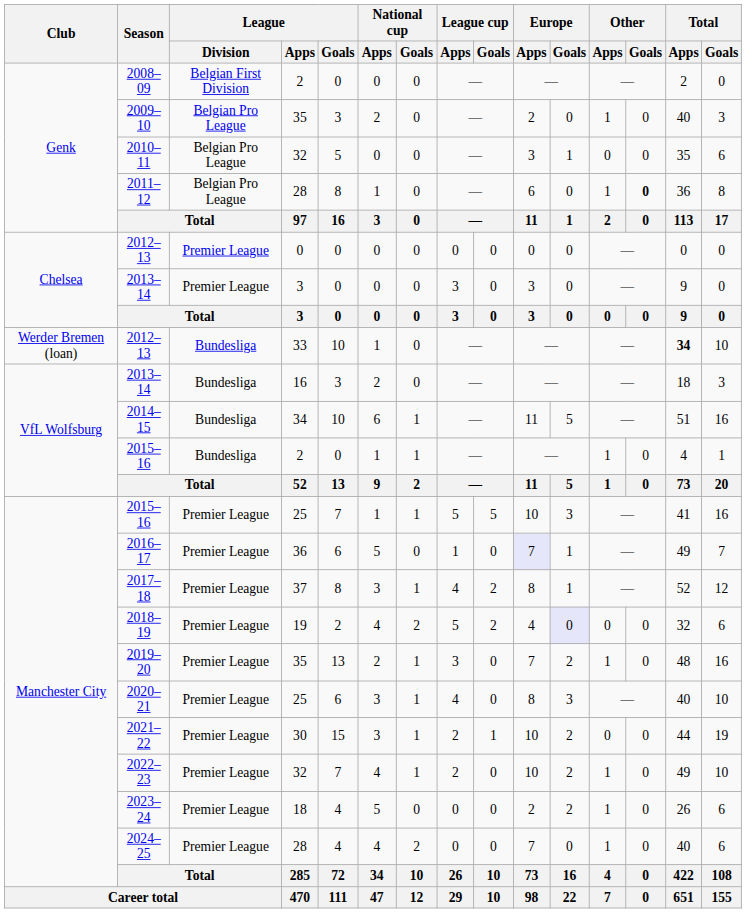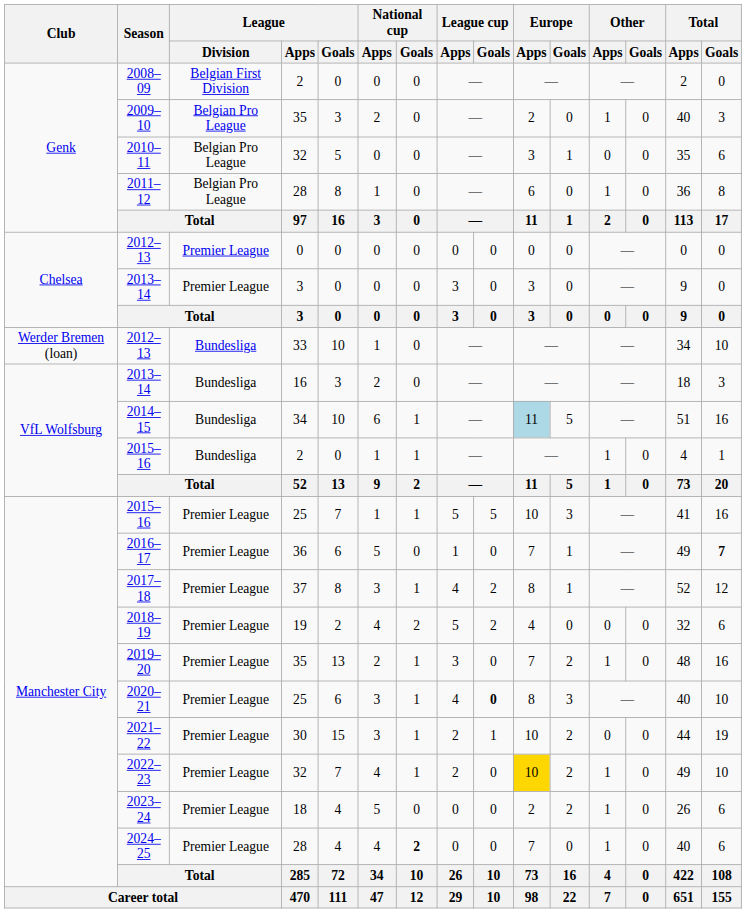(646, 191) bold -> (646, 191) normal
(684, 345) bold -> (684, 345) normal
(531, 419) no background -> (531, 419) lightblue background
(531, 551) lavender background -> (531, 551) no background
(722, 551) normal -> (722, 551) bold
(570, 625) lavender background -> (570, 625) no background
(493, 699) normal -> (493, 699) bold
(531, 772) no background -> (531, 772) gold background
(417, 846) normal -> (417, 846) bold
